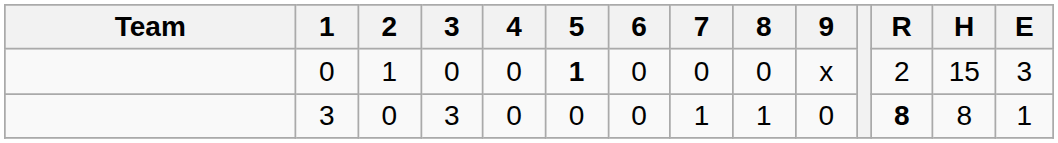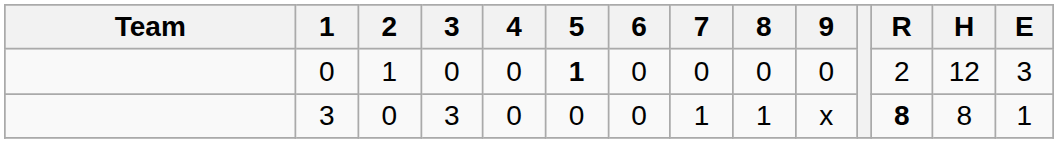(826, 71) x -> (826, 71) 0
(964, 71) 15 -> (964, 71) 12
(826, 115) 0 -> (826, 115) x
